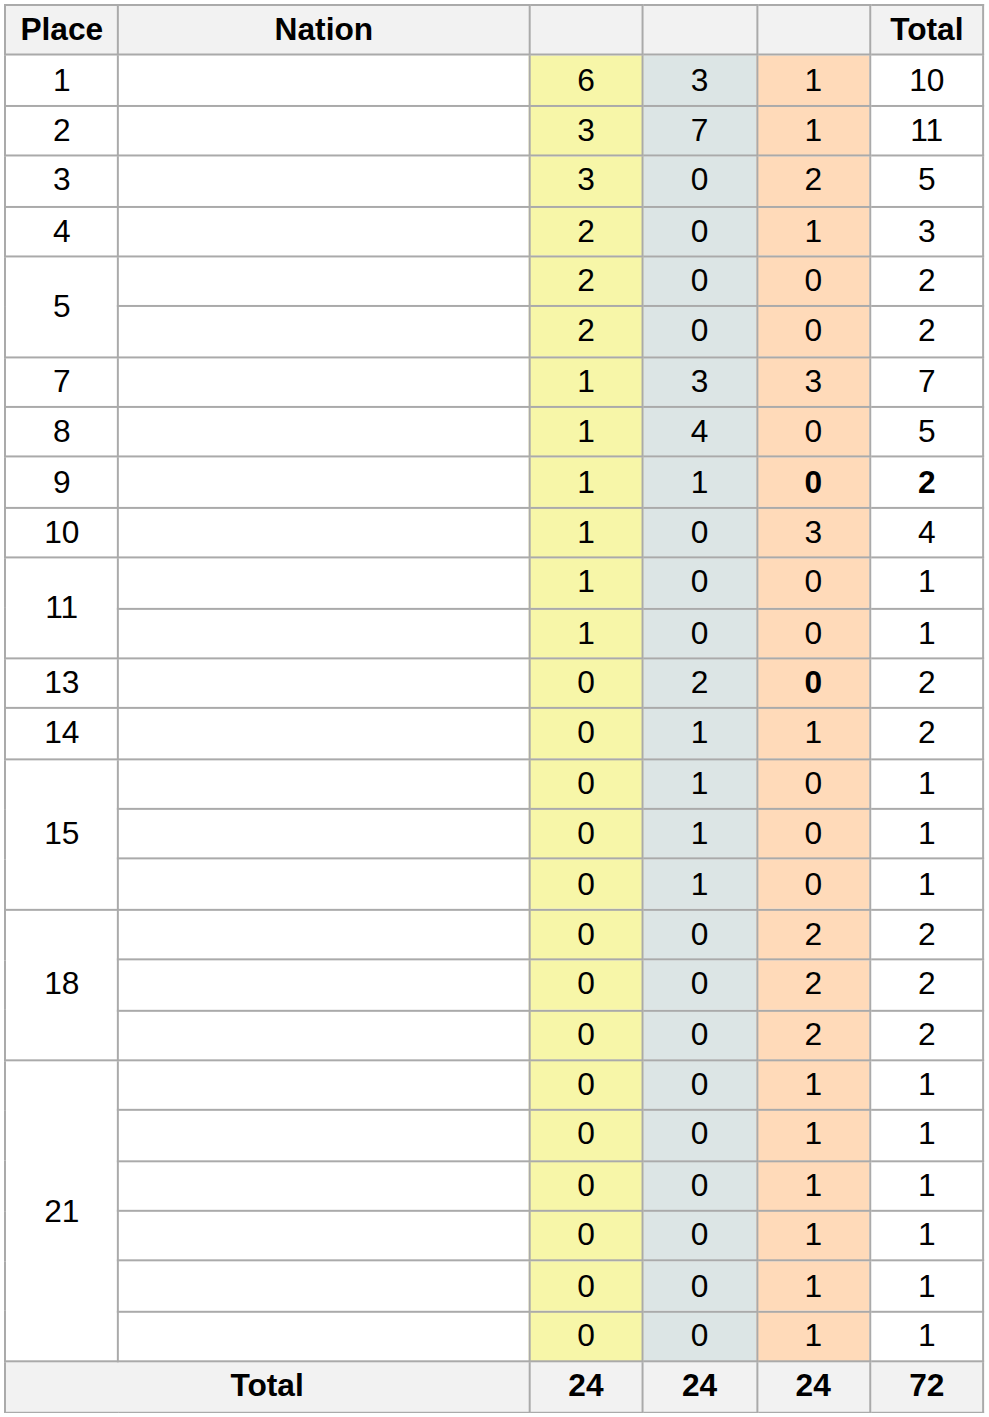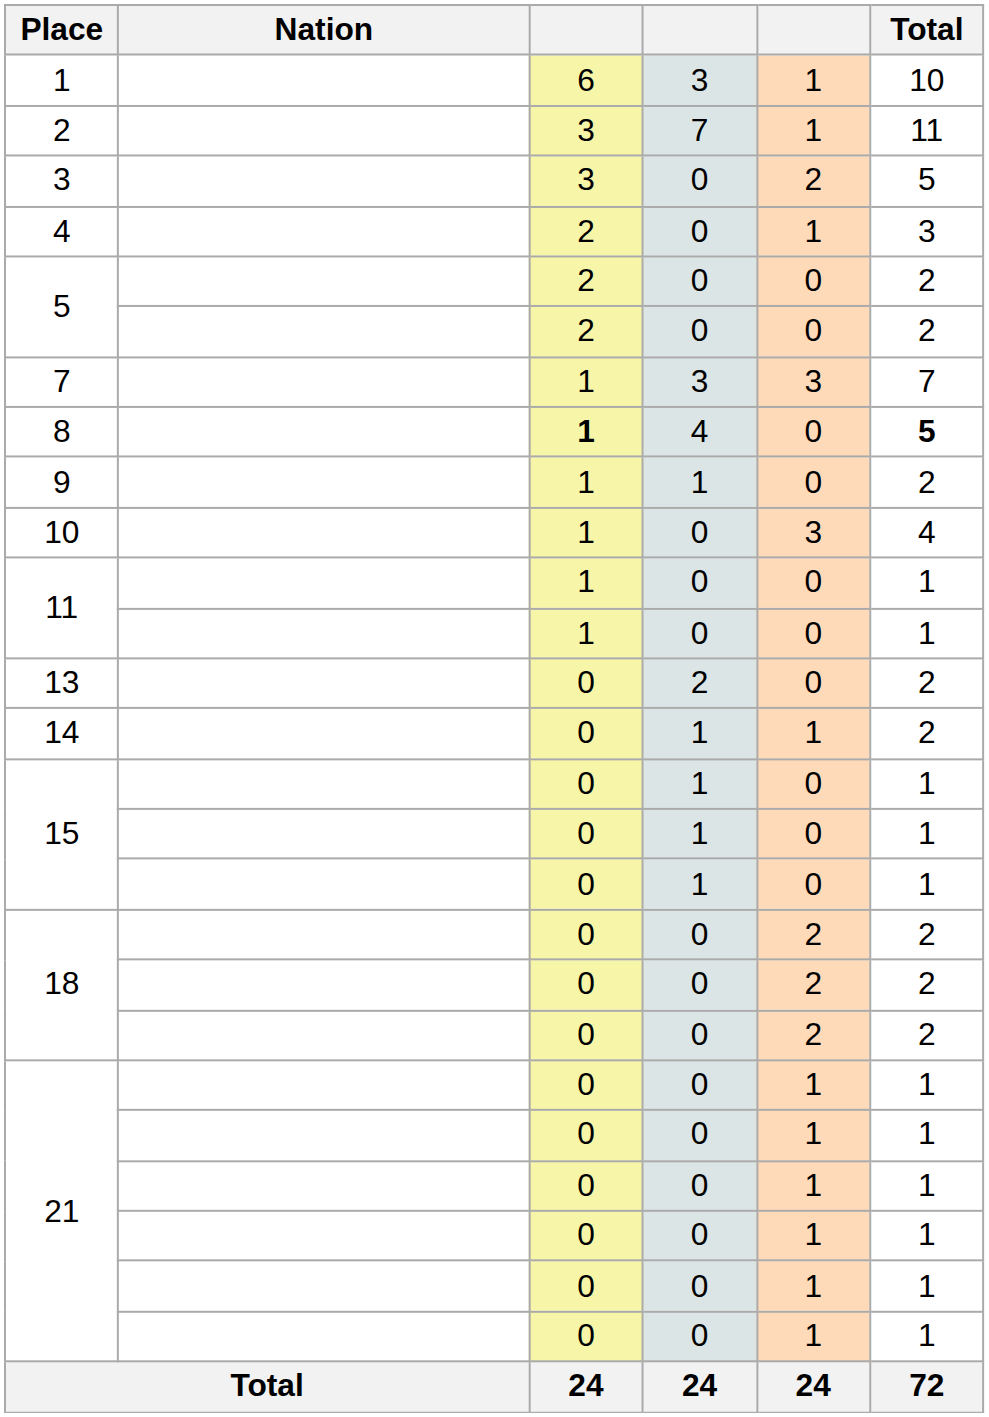(586, 431) normal -> (586, 431) bold
(927, 431) normal -> (927, 431) bold
(813, 481) bold -> (813, 481) normal
(927, 481) bold -> (927, 481) normal
(813, 682) bold -> (813, 682) normal
